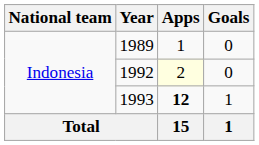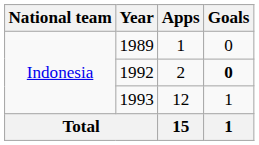(181, 72) lightyellow background -> (181, 72) no background
(229, 72) normal -> (229, 72) bold
(181, 99) bold -> (181, 99) normal
